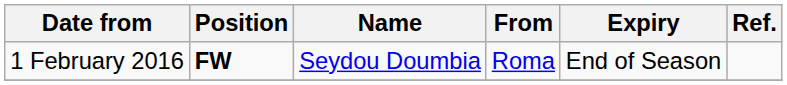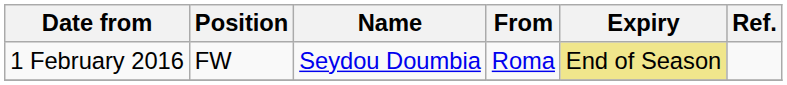(213, 60) bold -> (213, 60) normal
(644, 60) no background -> (644, 60) khaki background
